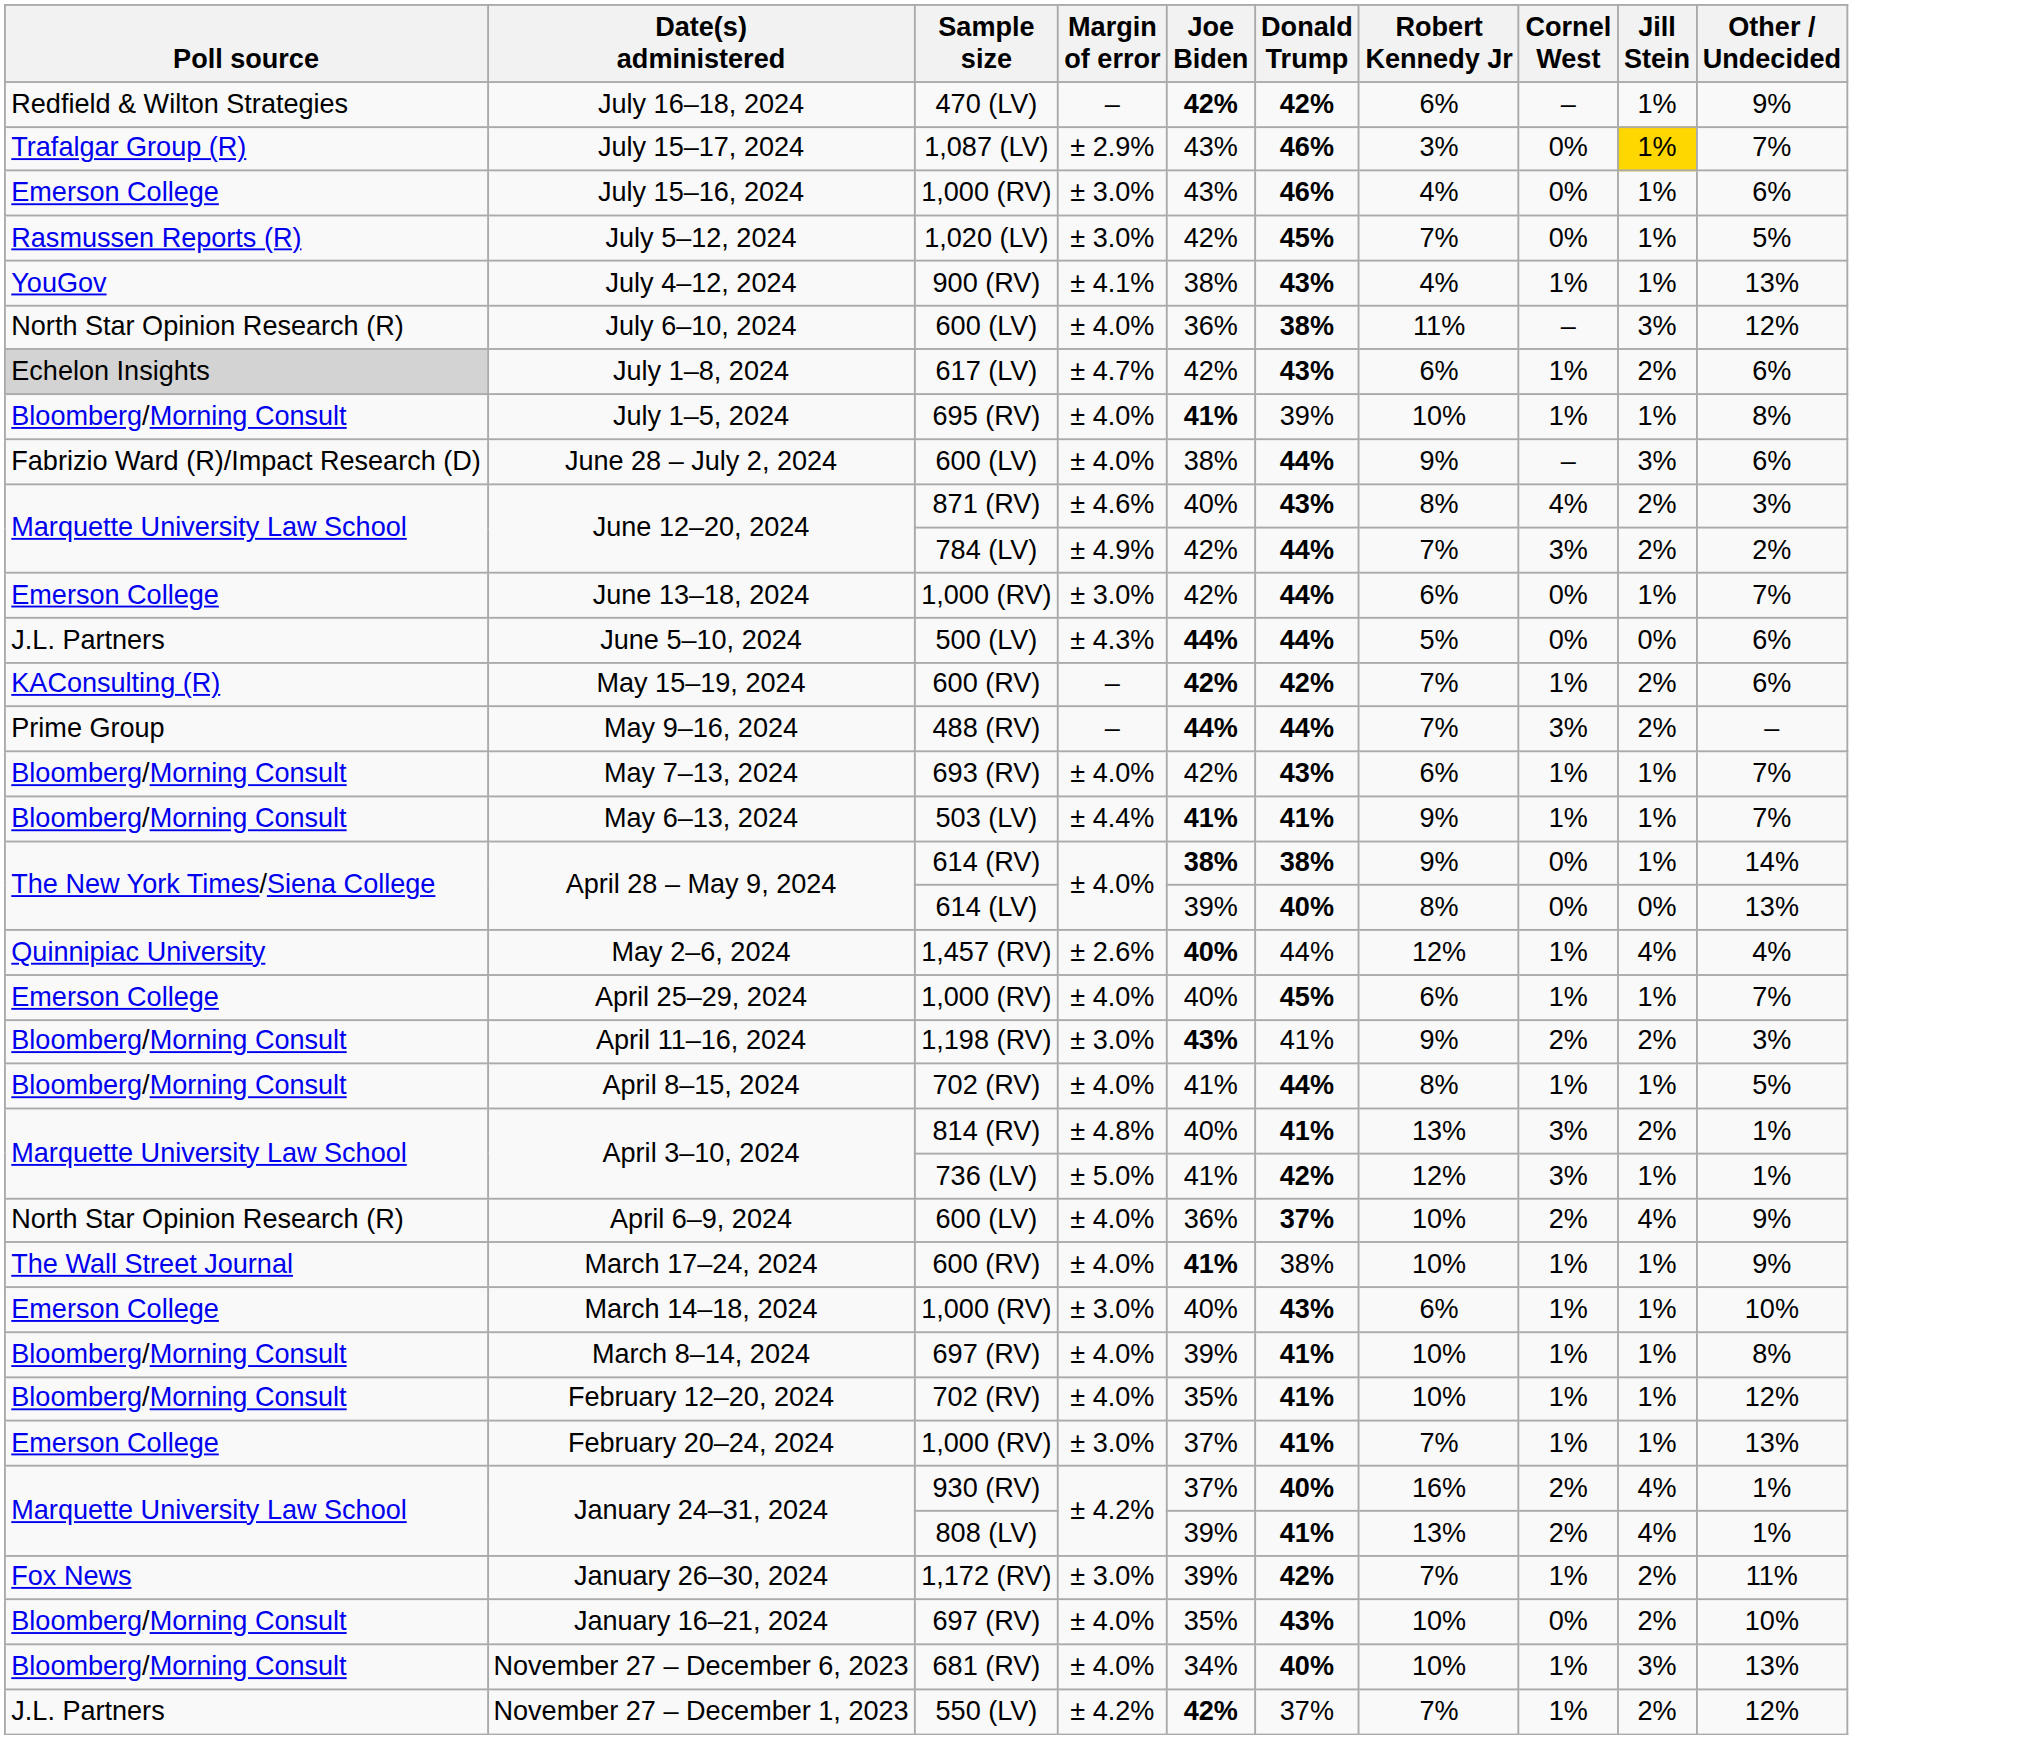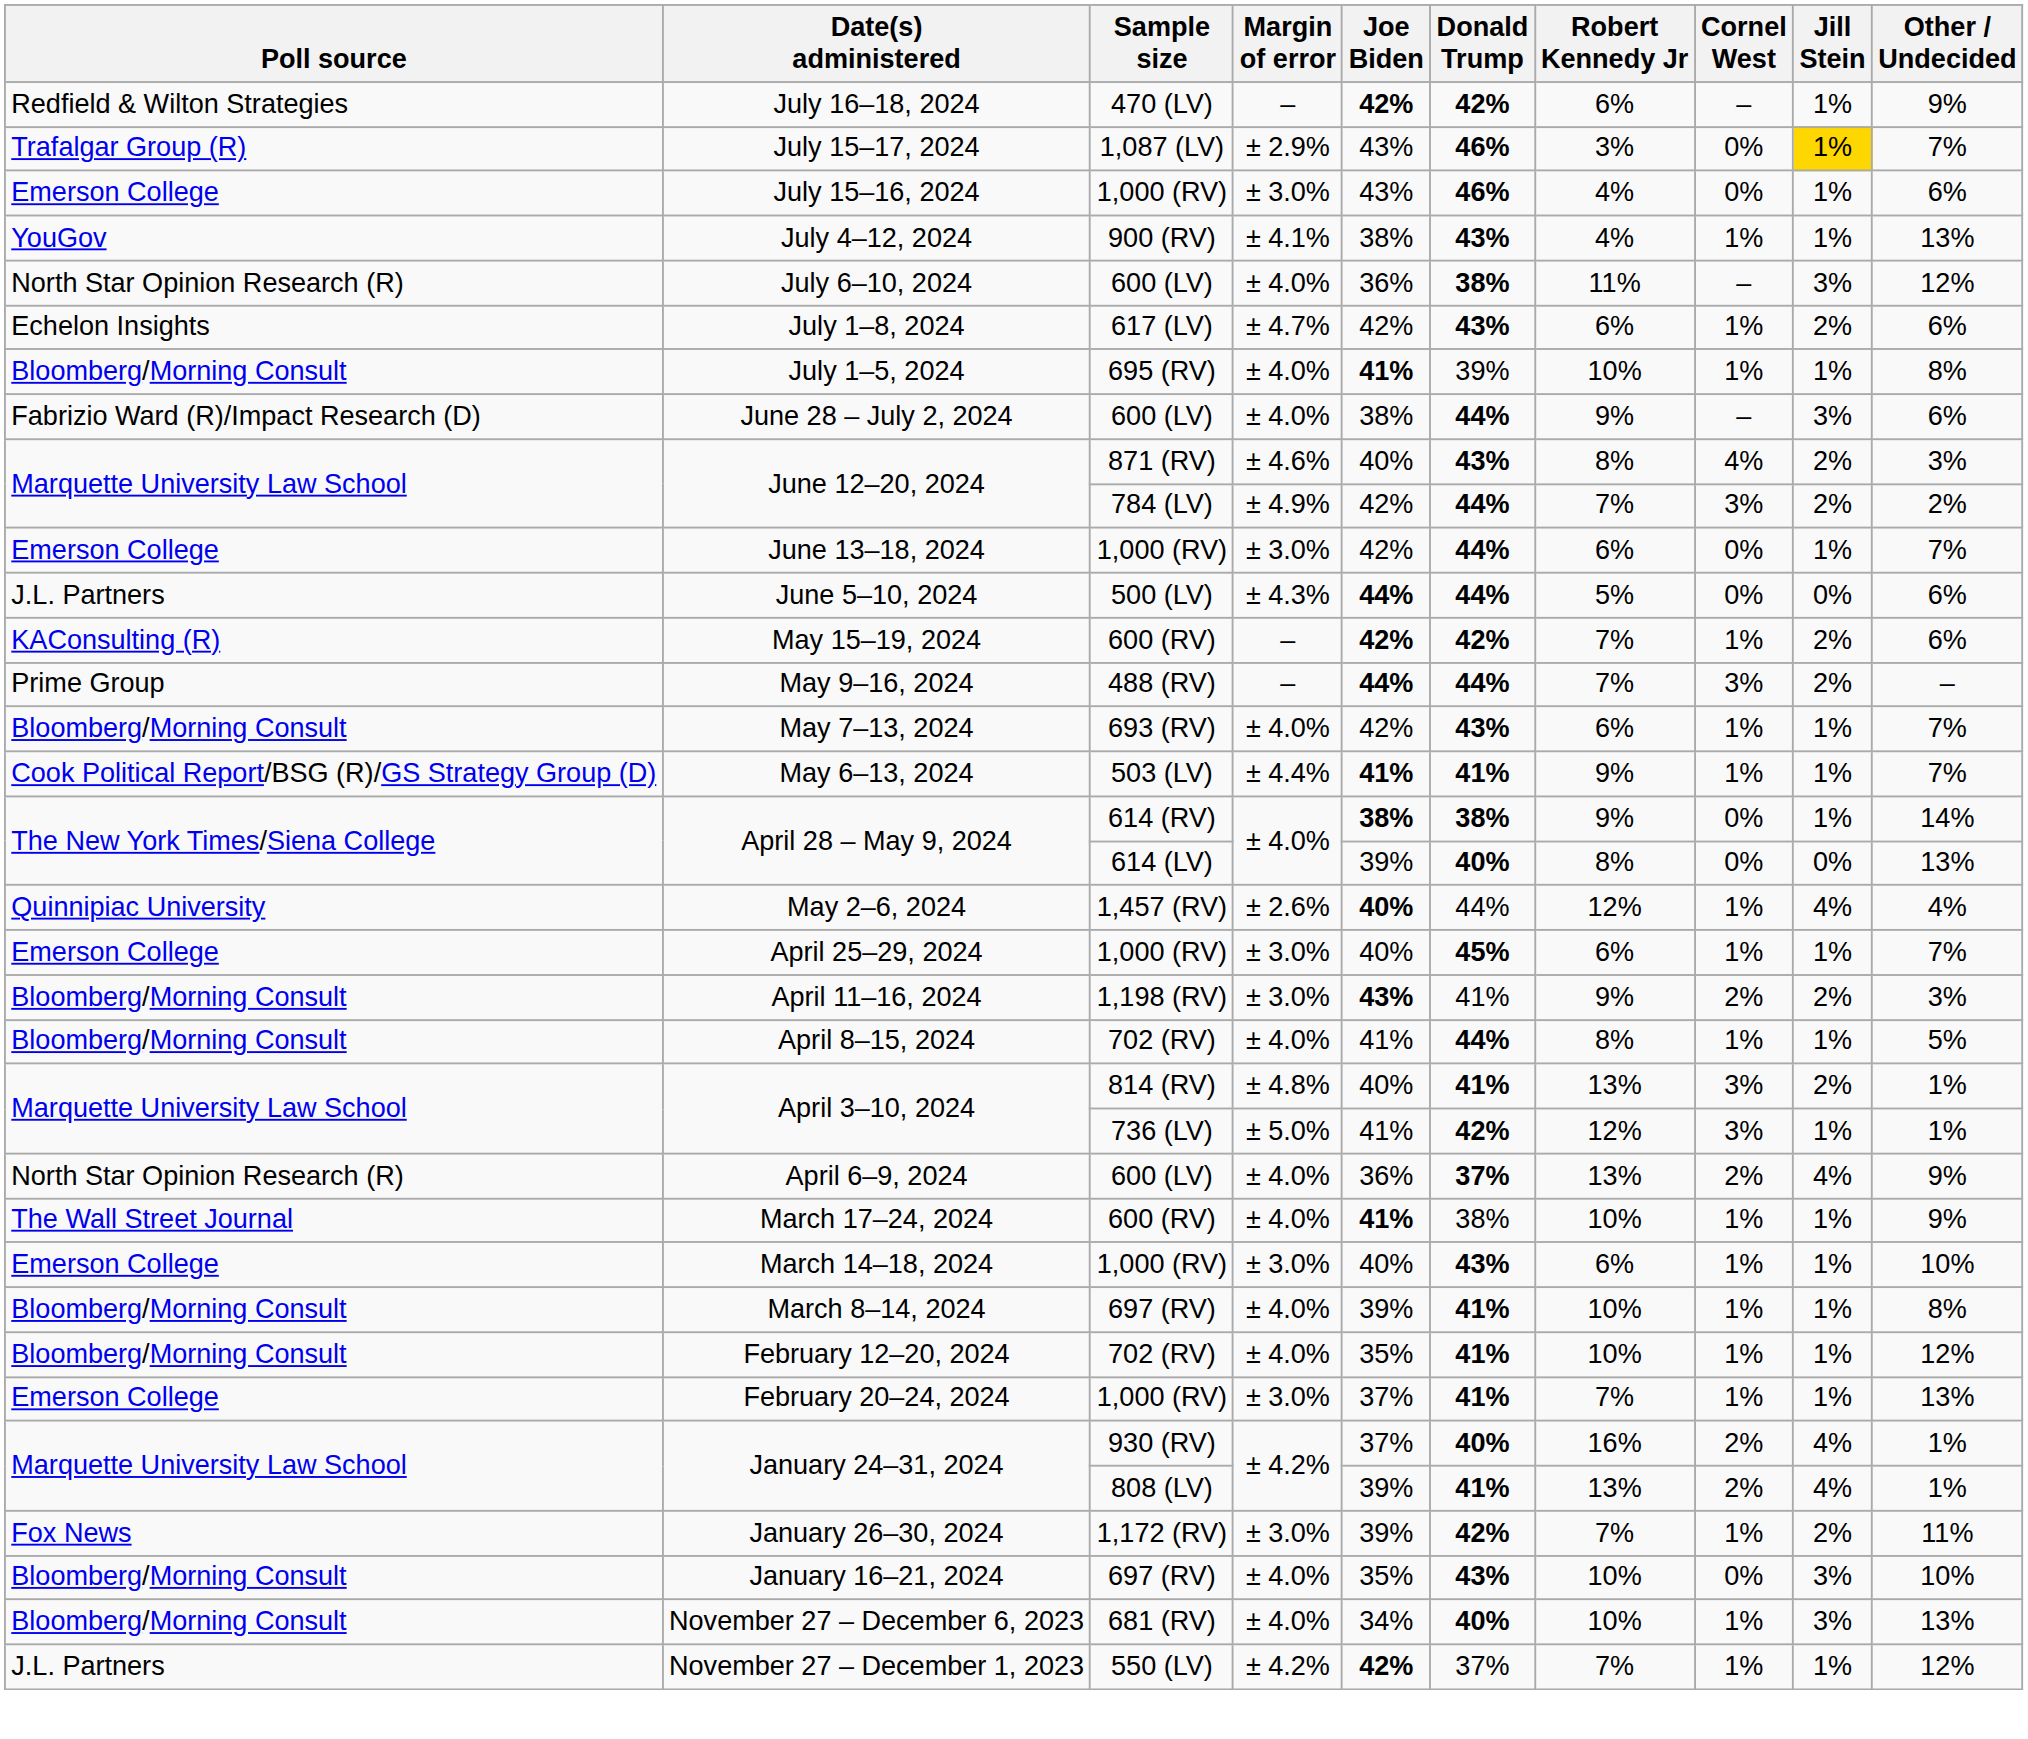- row: (701, 237)
(111, 371) lightgrey background -> (111, 327) no background
(179, 818) Bloomberg/Morning Consult -> (334, 773) Cook Political Report/BSG (R)/GS Strategy Group (D)
(1112, 996) ± 4.0% -> (1288, 952) ± 3.0%
(1439, 1220) 10% -> (1615, 1175) 13%
(1657, 1621) 2% -> (1832, 1577) 3%
(1657, 1711) 2% -> (1832, 1666) 1%
